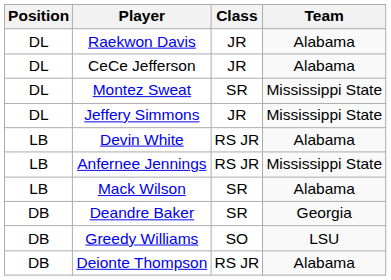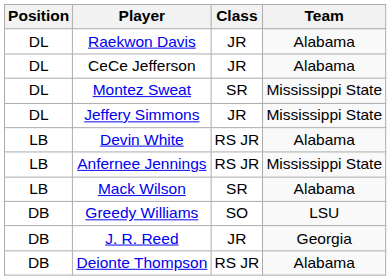- row: (142, 213)
+ row: (142, 238)
